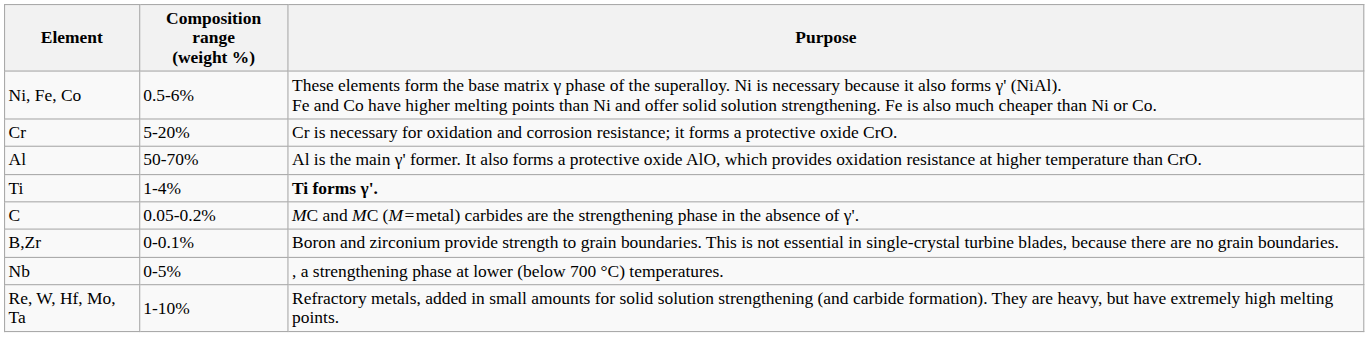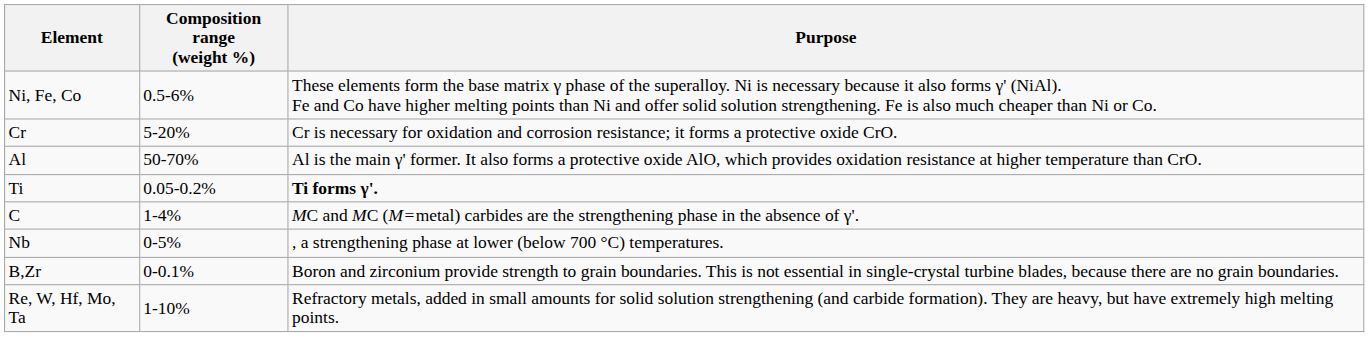(162, 187) 1-4% -> (180, 187) 0.05-0.2%
(180, 215) 0.05-0.2% -> (162, 215) 1-4%
rows swapped: (25, 243) <-> (19, 270)
